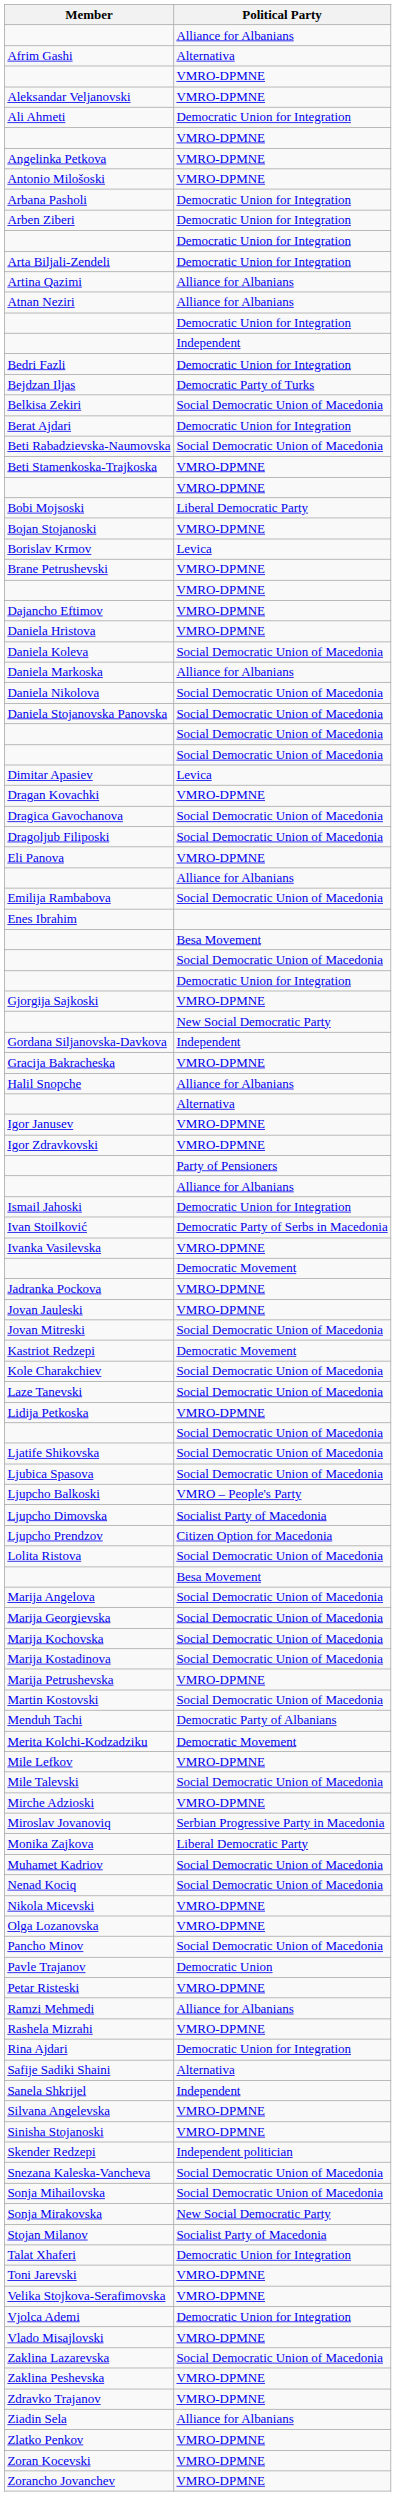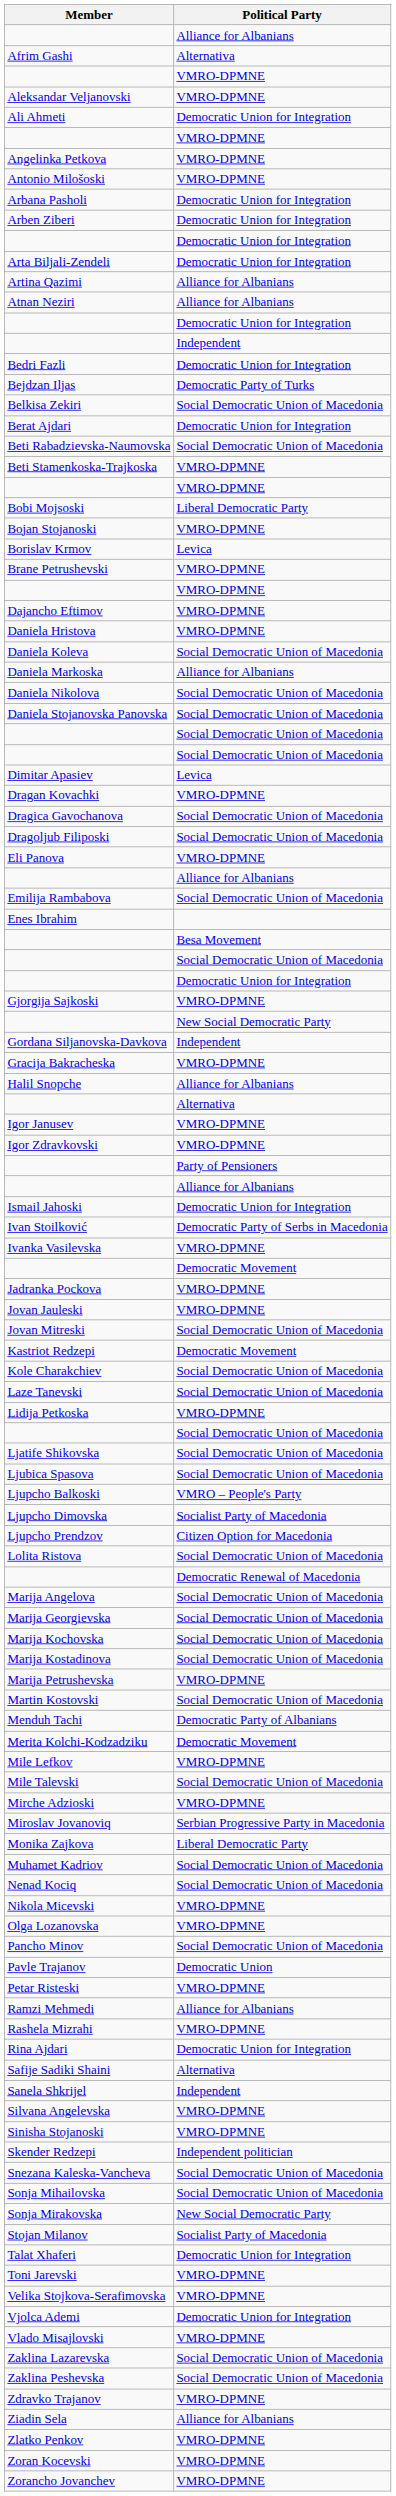(219, 1576) Besa Movement -> (268, 1576) Democratic Renewal of Macedonia
(221, 2378) VMRO-DPMNE -> (280, 2378) Social Democratic Union of Macedonia
